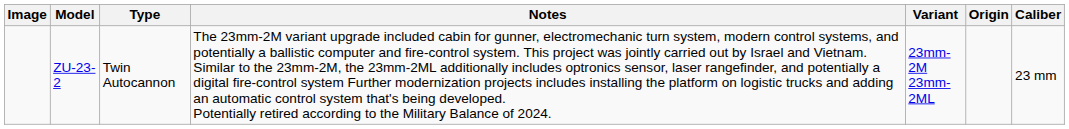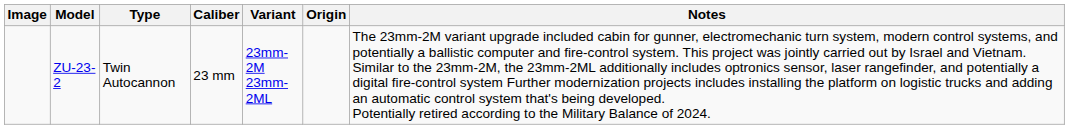columns swapped: (1038, 15) <-> (548, 15)
